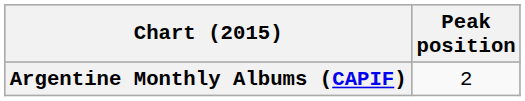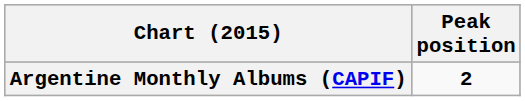(466, 79) normal -> (466, 79) bold
